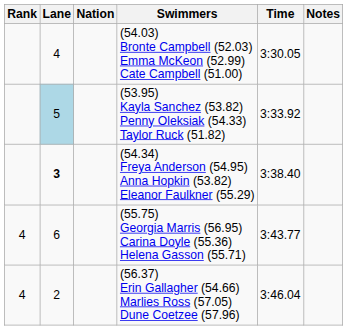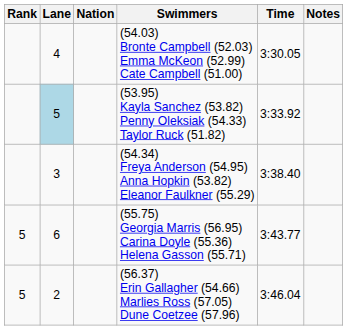(57, 174) bold -> (57, 174) normal
(22, 234) 4 -> (22, 234) 5
(22, 295) 4 -> (22, 295) 5
